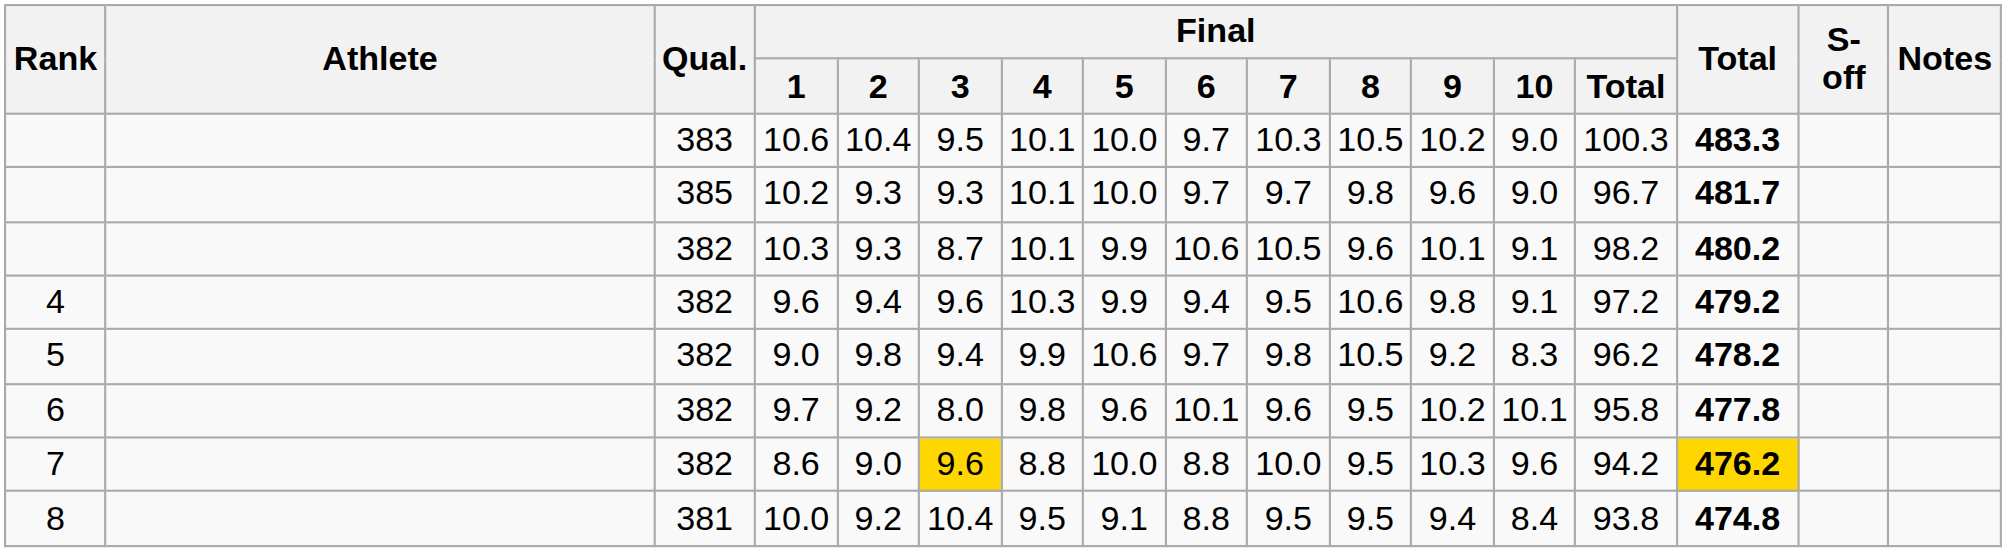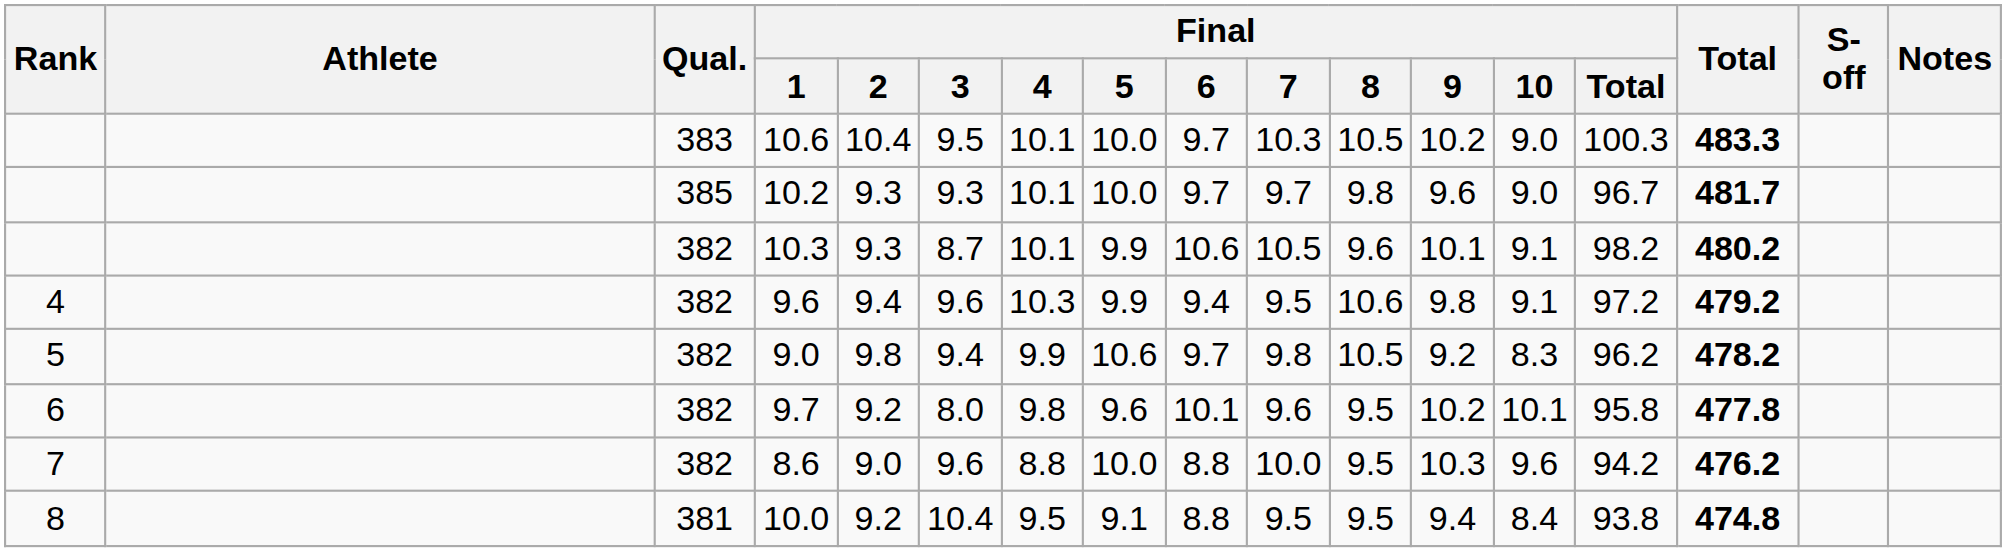(960, 463) gold background -> (960, 463) no background
(1738, 463) gold background -> (1738, 463) no background
